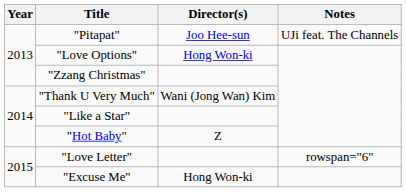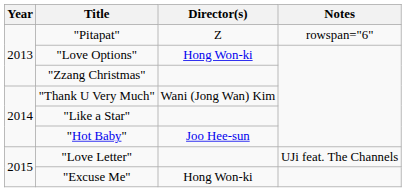(218, 34) Joo Hee-sun -> (218, 34) Z
(340, 34) UJi feat. The Channels -> (340, 34) rowspan="6"
(218, 136) Z -> (218, 136) Joo Hee-sun
(340, 156) rowspan="6" -> (340, 156) UJi feat. The Channels
